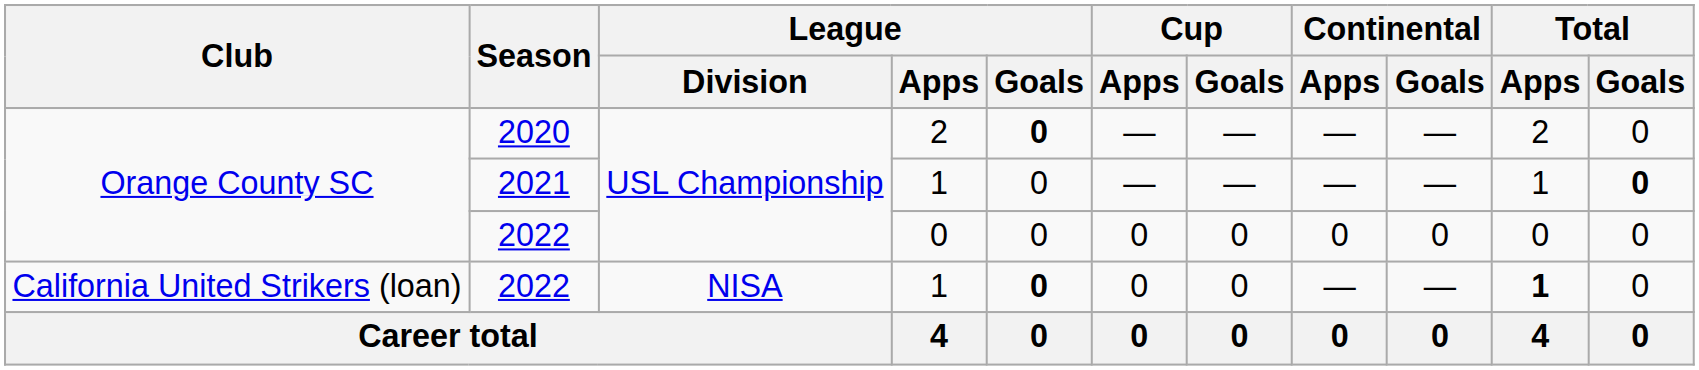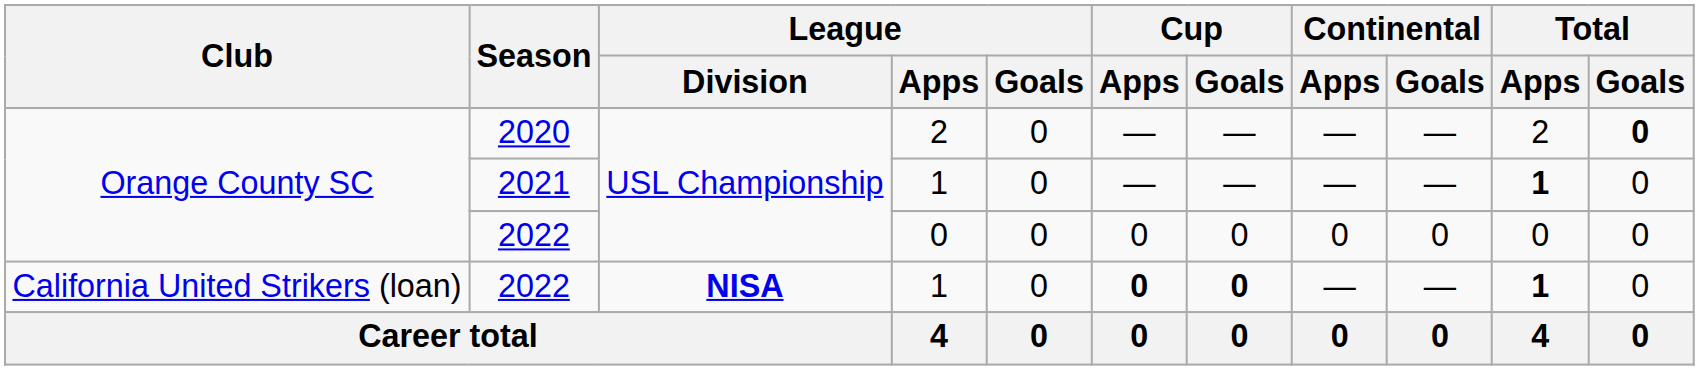(1039, 132) bold -> (1039, 132) normal
(1640, 132) normal -> (1640, 132) bold
(1540, 183) normal -> (1540, 183) bold
(1640, 183) bold -> (1640, 183) normal
(745, 286) normal -> (745, 286) bold
(1039, 286) bold -> (1039, 286) normal
(1139, 286) normal -> (1139, 286) bold
(1240, 286) normal -> (1240, 286) bold
